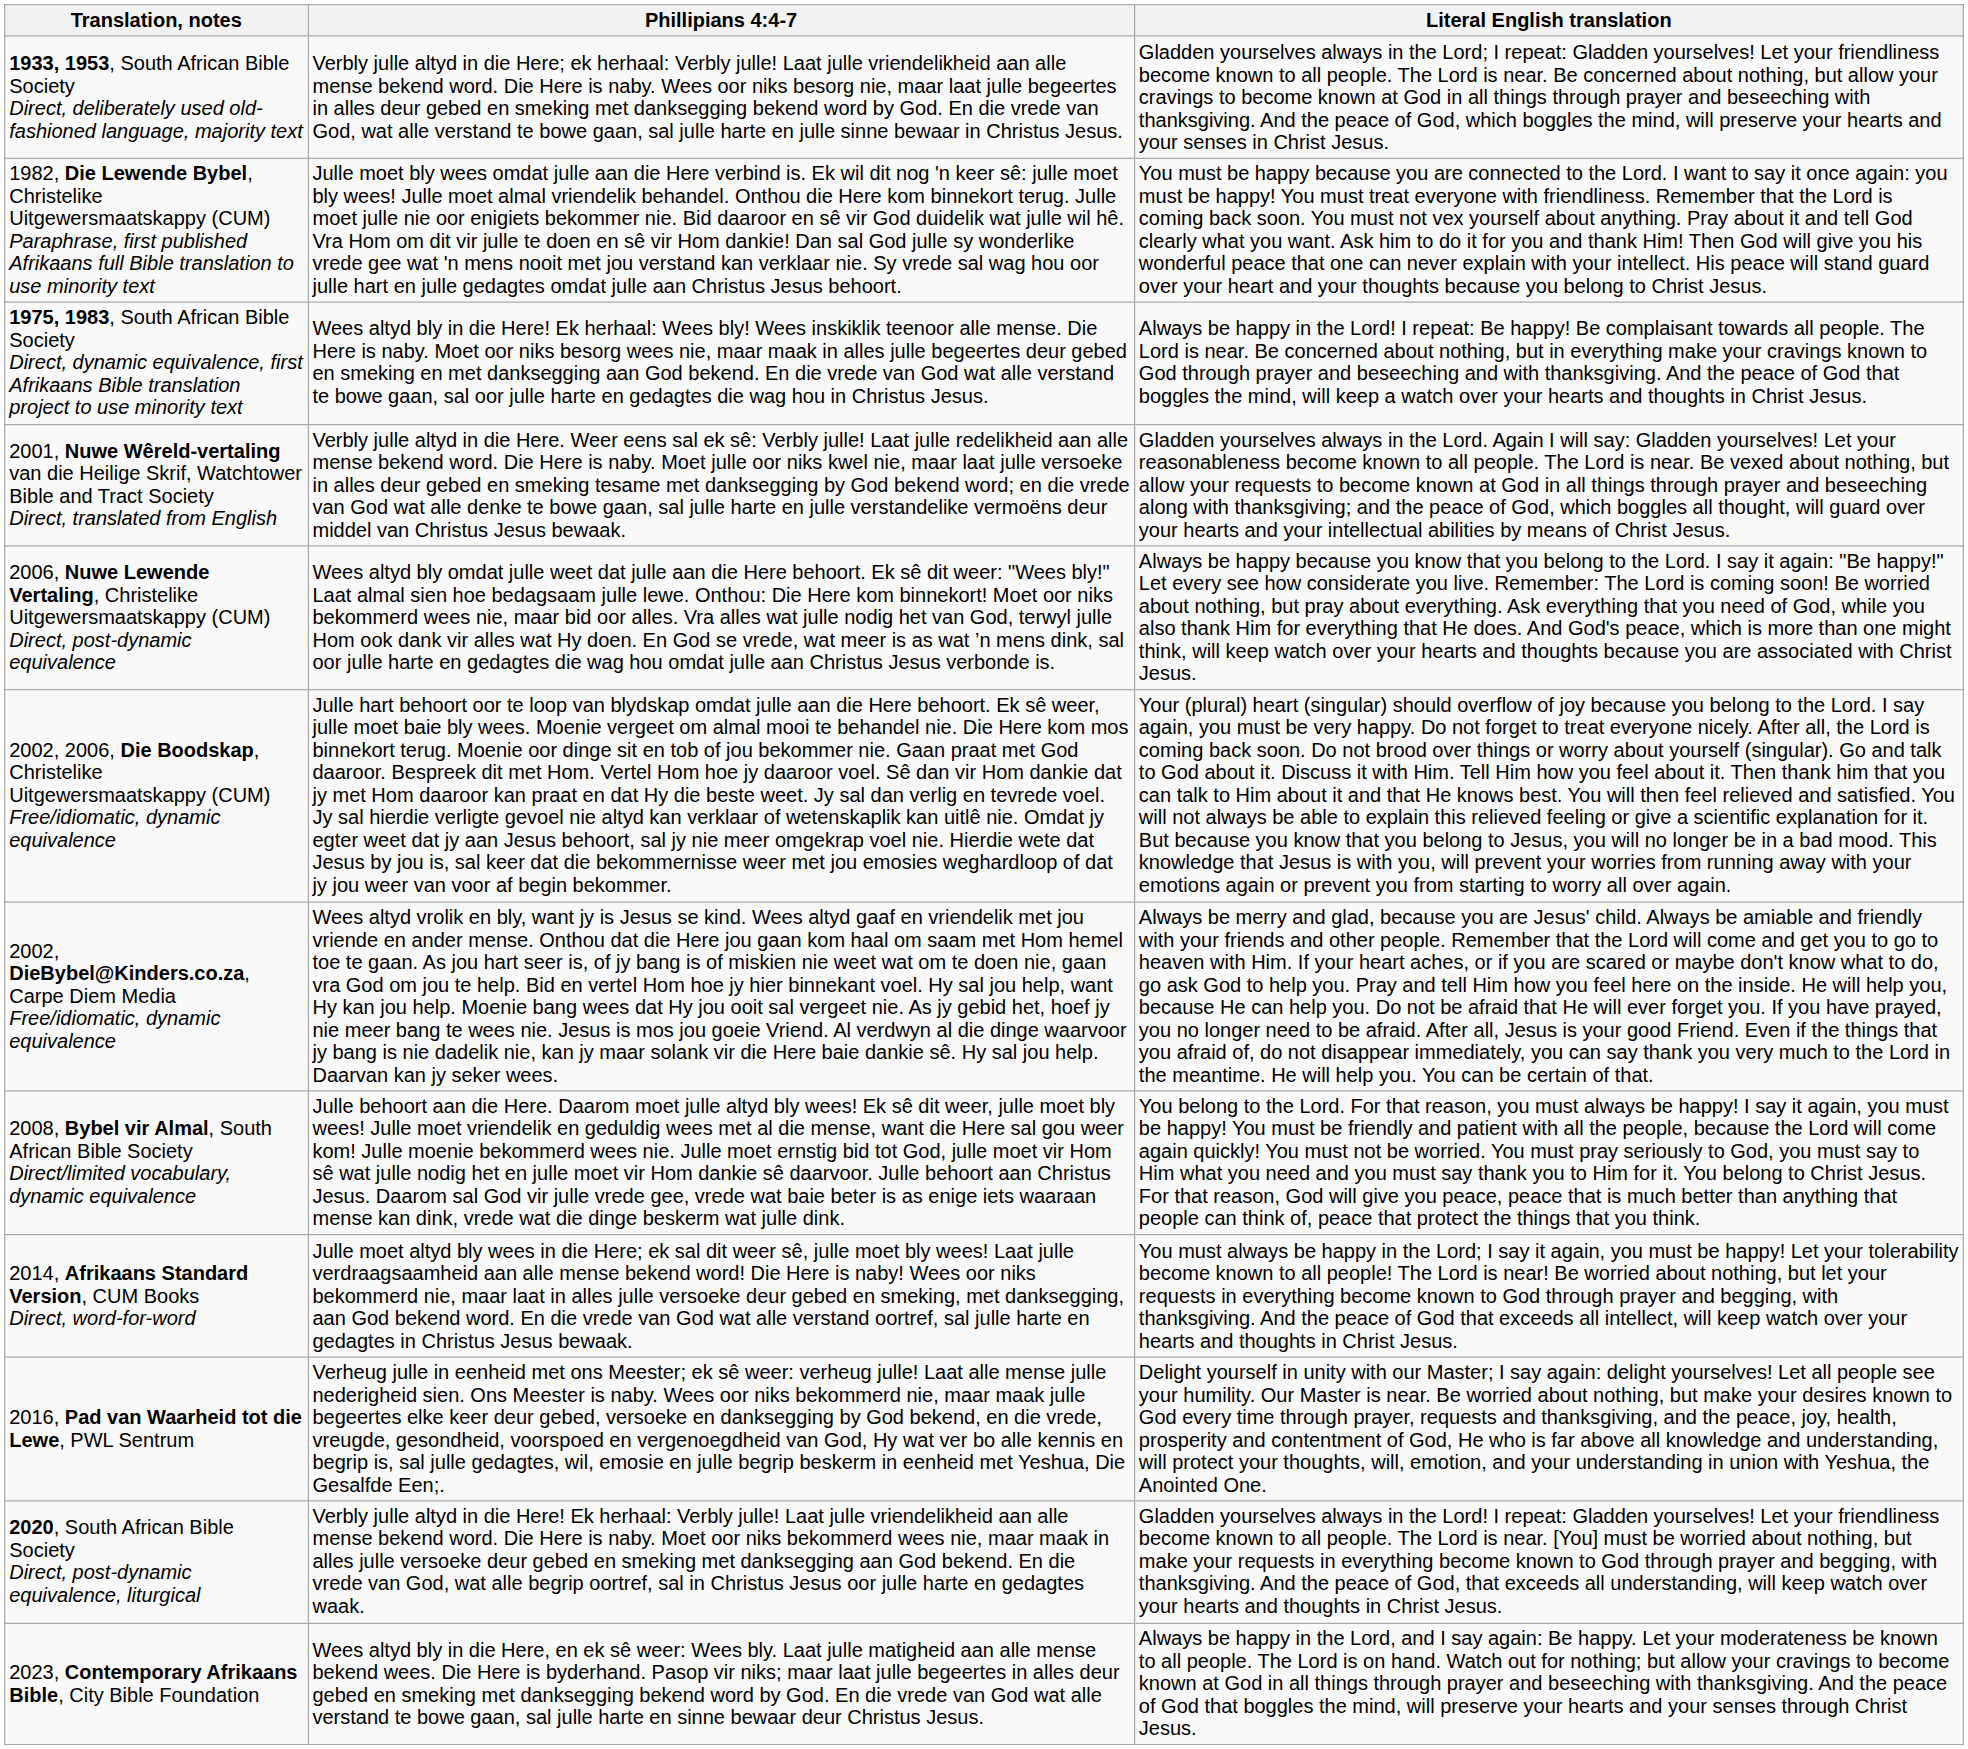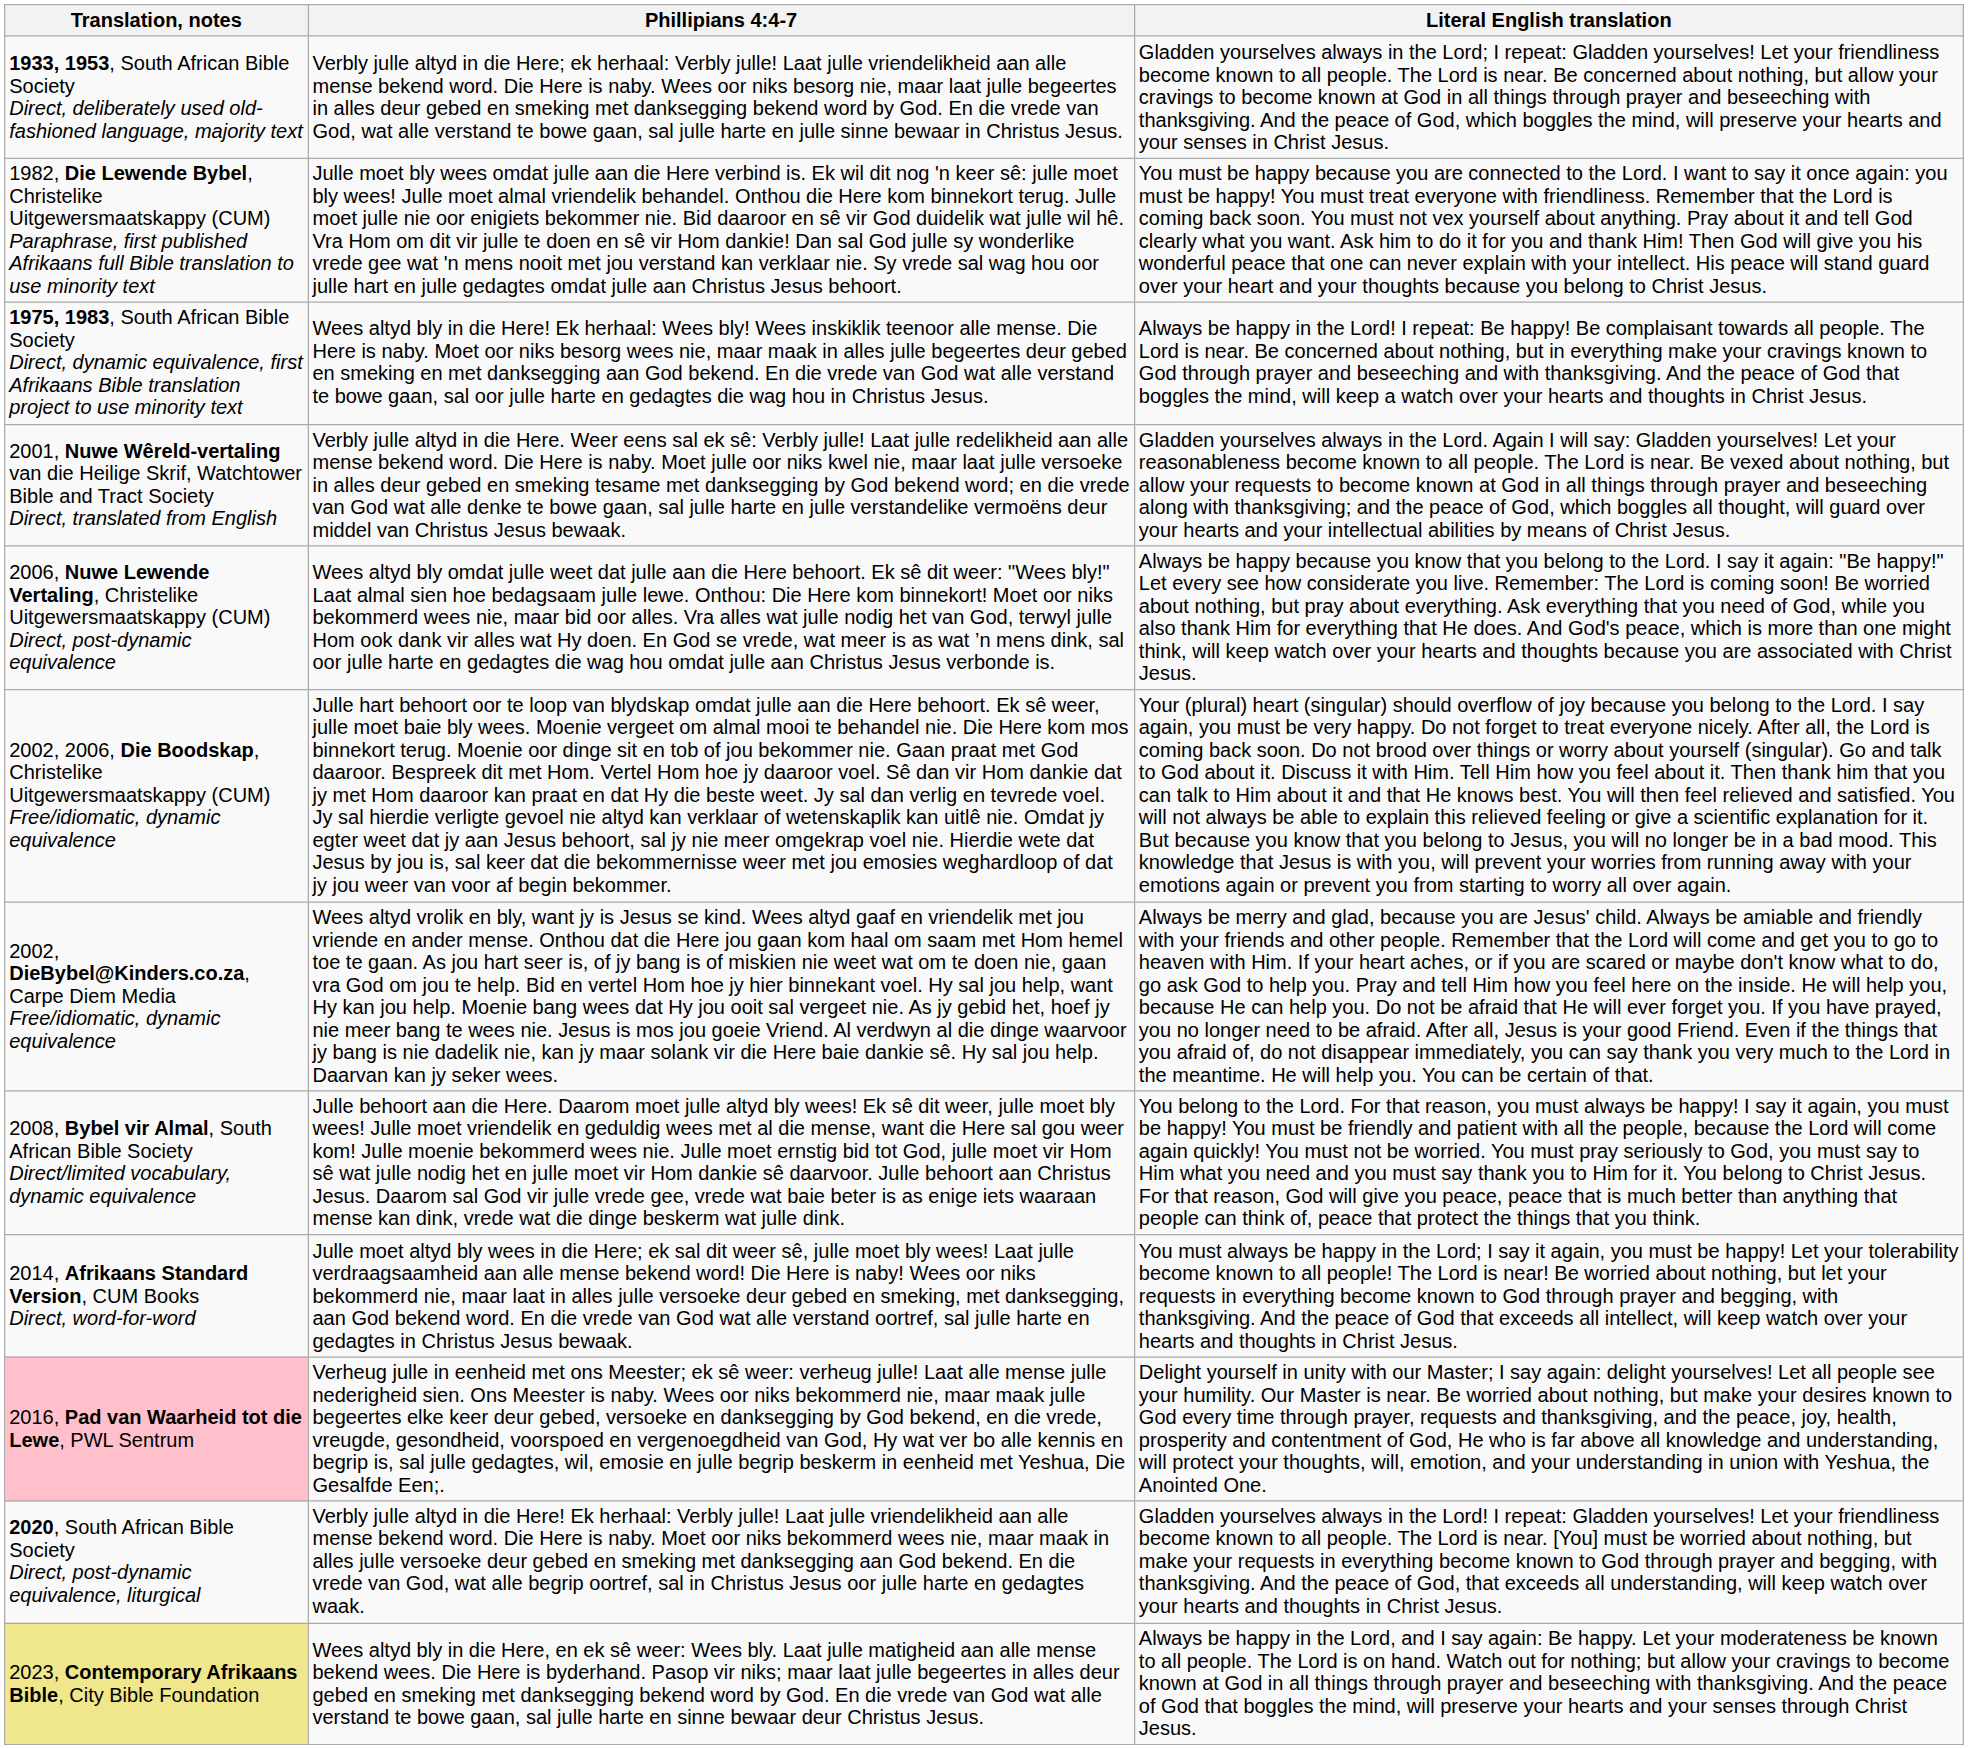(156, 1428) no background -> (156, 1428) pink background
(153, 1683) no background -> (153, 1683) khaki background
